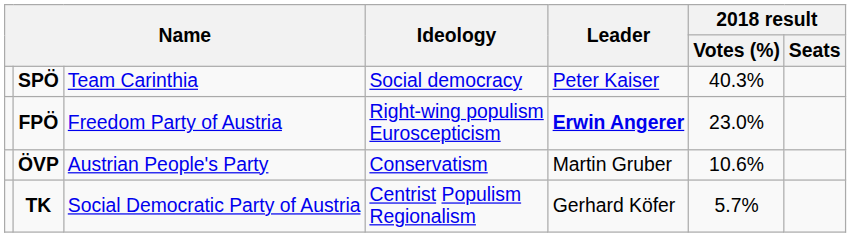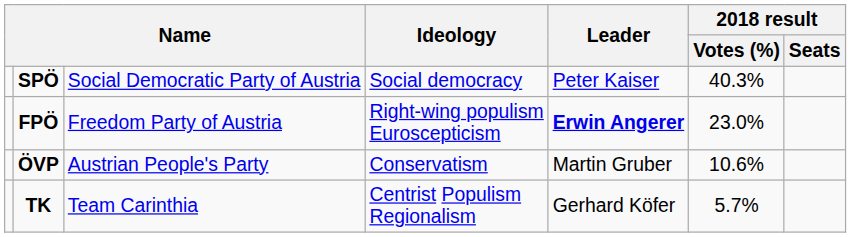(133, 81) Team Carinthia -> (214, 81) Social Democratic Party of Austria
(214, 206) Social Democratic Party of Austria -> (133, 206) Team Carinthia
